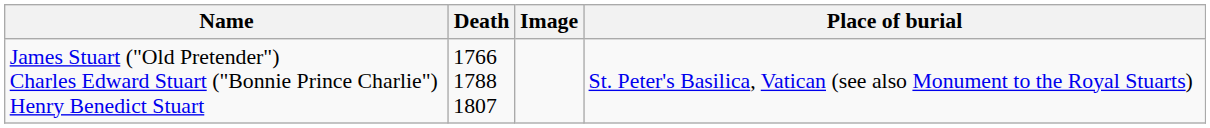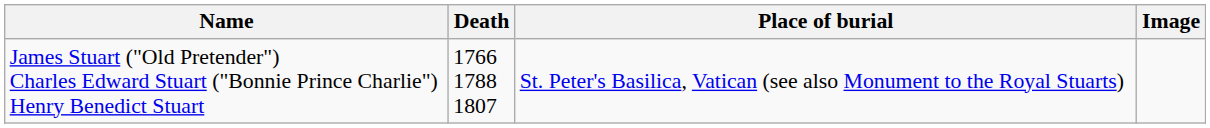columns swapped: (895, 21) <-> (549, 21)
